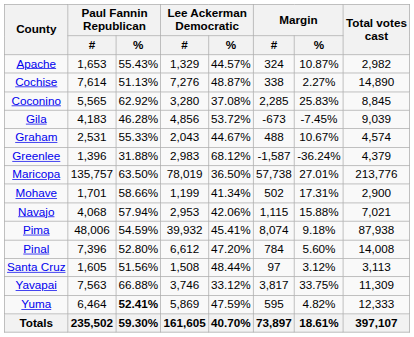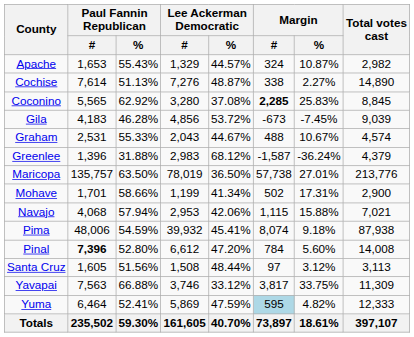(274, 100) normal -> (274, 100) bold
(92, 249) normal -> (92, 249) bold
(138, 304) bold -> (138, 304) normal
(274, 304) no background -> (274, 304) lightblue background
